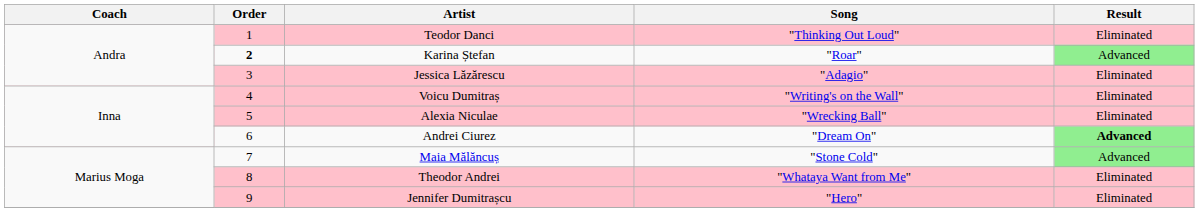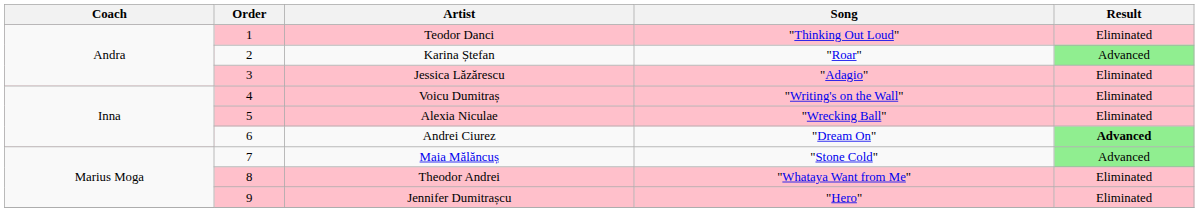(249, 55) bold -> (249, 55) normal
